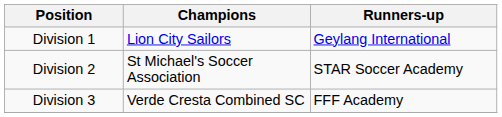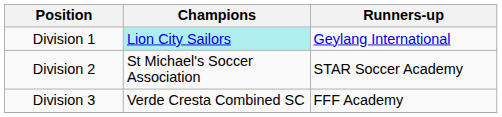(179, 38) no background -> (179, 38) paleturquoise background
